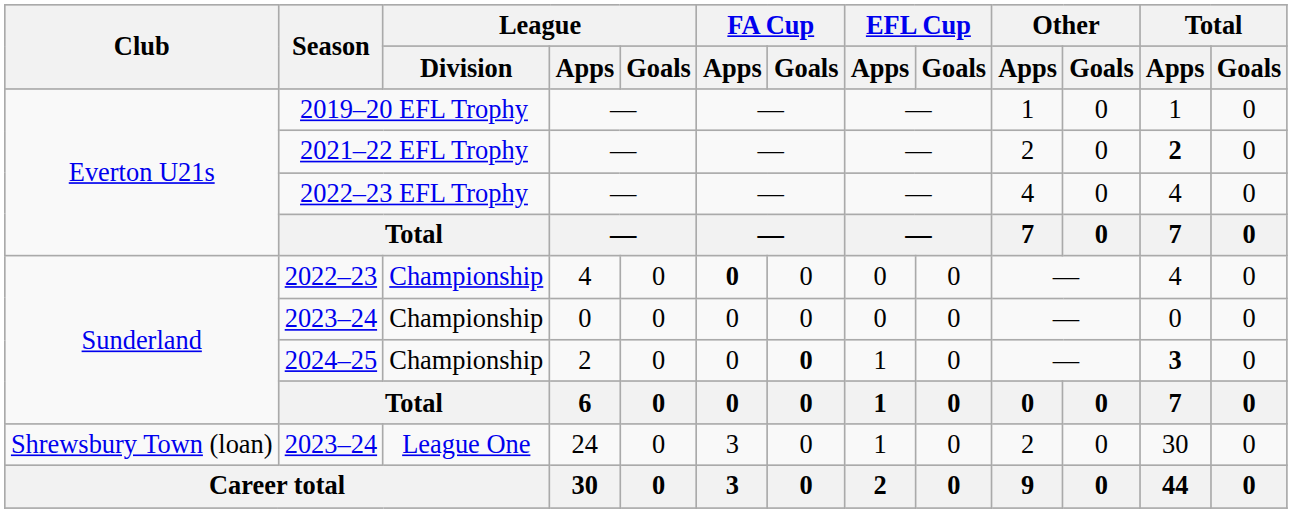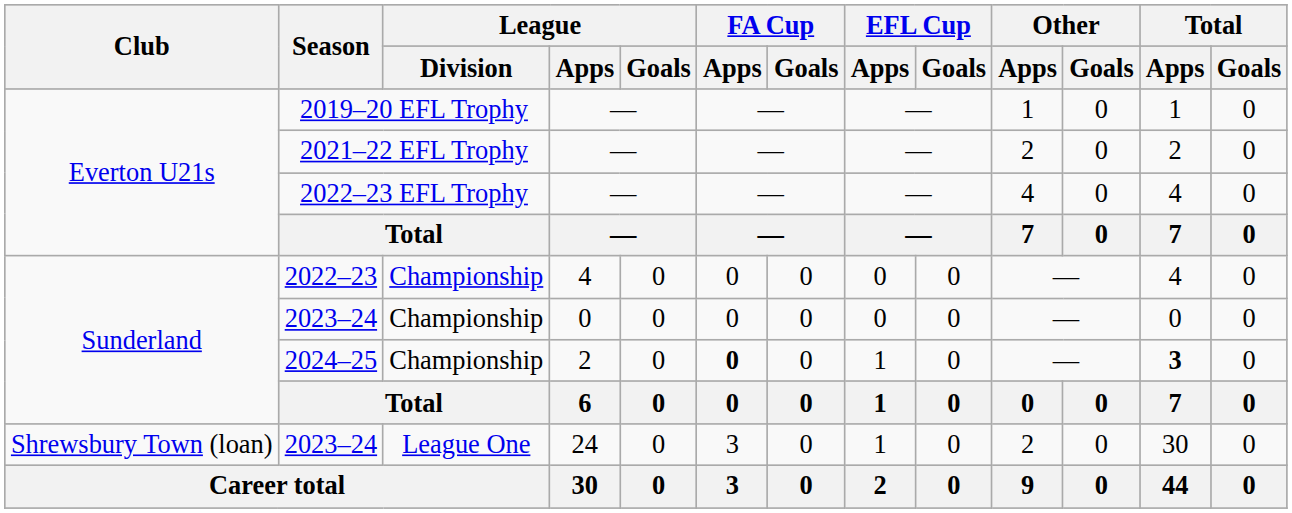(1175, 151) bold -> (1175, 151) normal
(732, 276) bold -> (732, 276) normal
(732, 360) normal -> (732, 360) bold
(806, 360) bold -> (806, 360) normal
